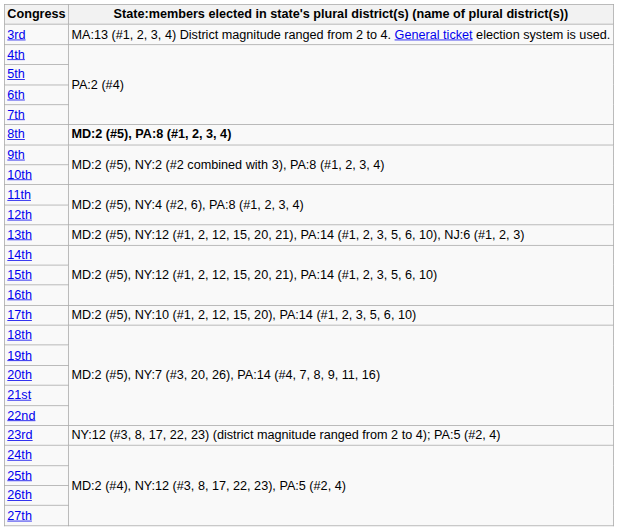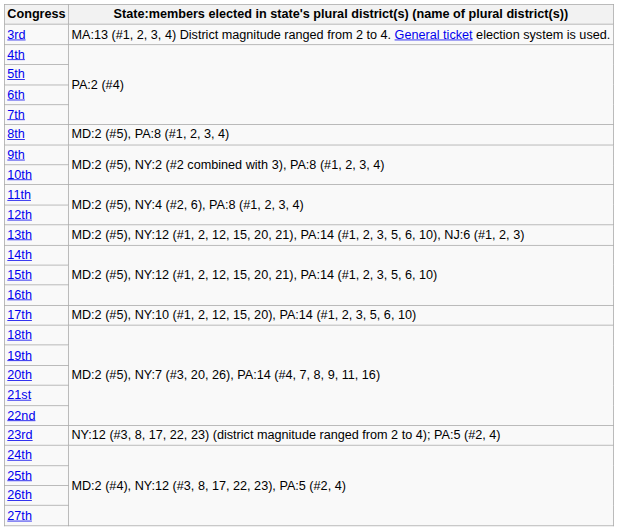(151, 134) bold -> (150, 134) normal
